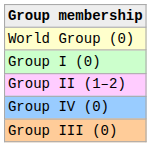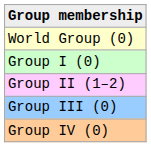(58, 108) Group IV (0) -> (63, 108) Group III (0)
(63, 130) Group III (0) -> (58, 130) Group IV (0)
